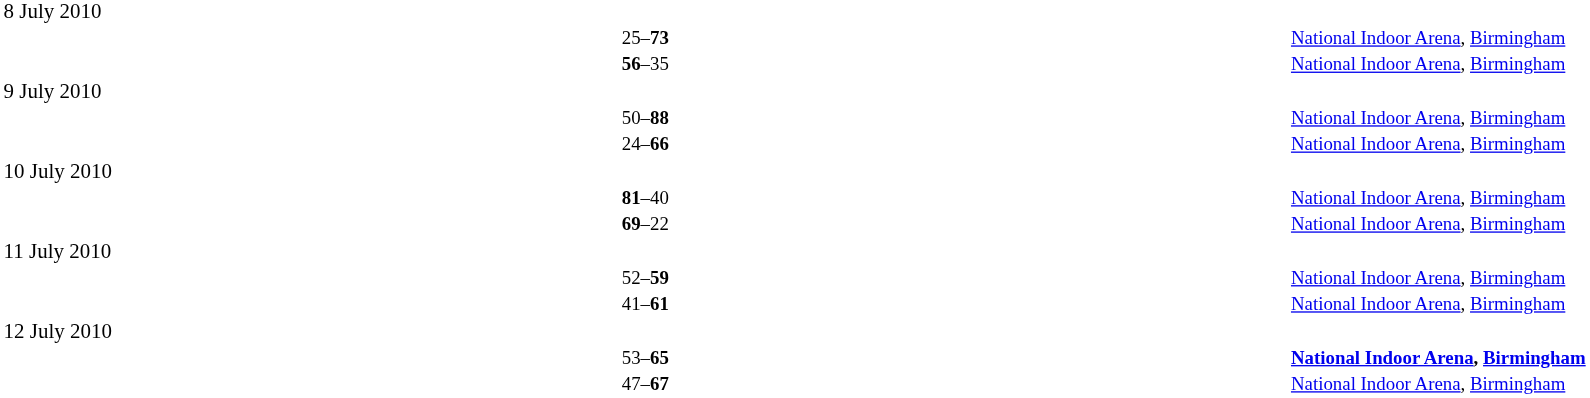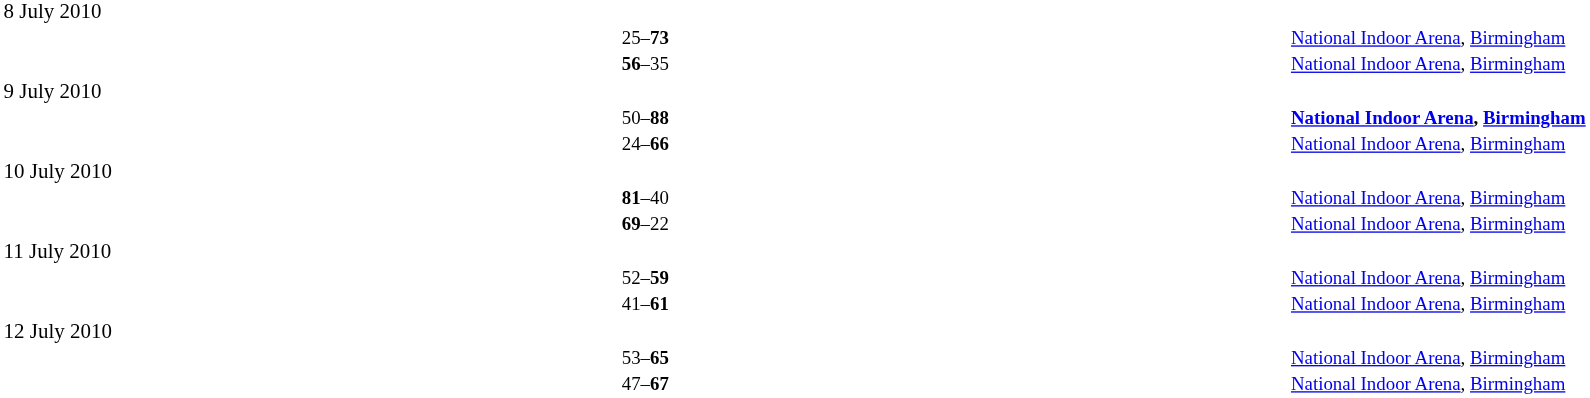(1428, 117) normal -> (1438, 117) bold
(1438, 357) bold -> (1428, 357) normal
